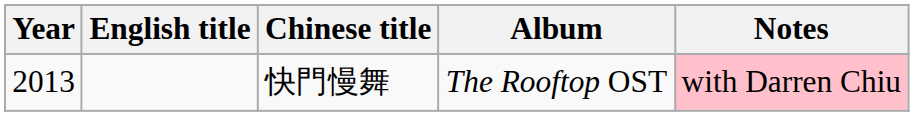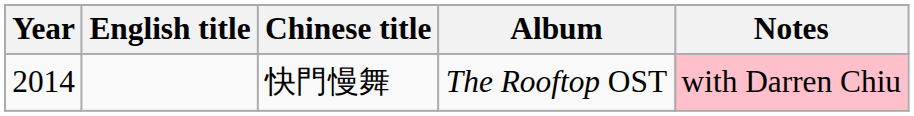(44, 82) 2013 -> (44, 82) 2014
